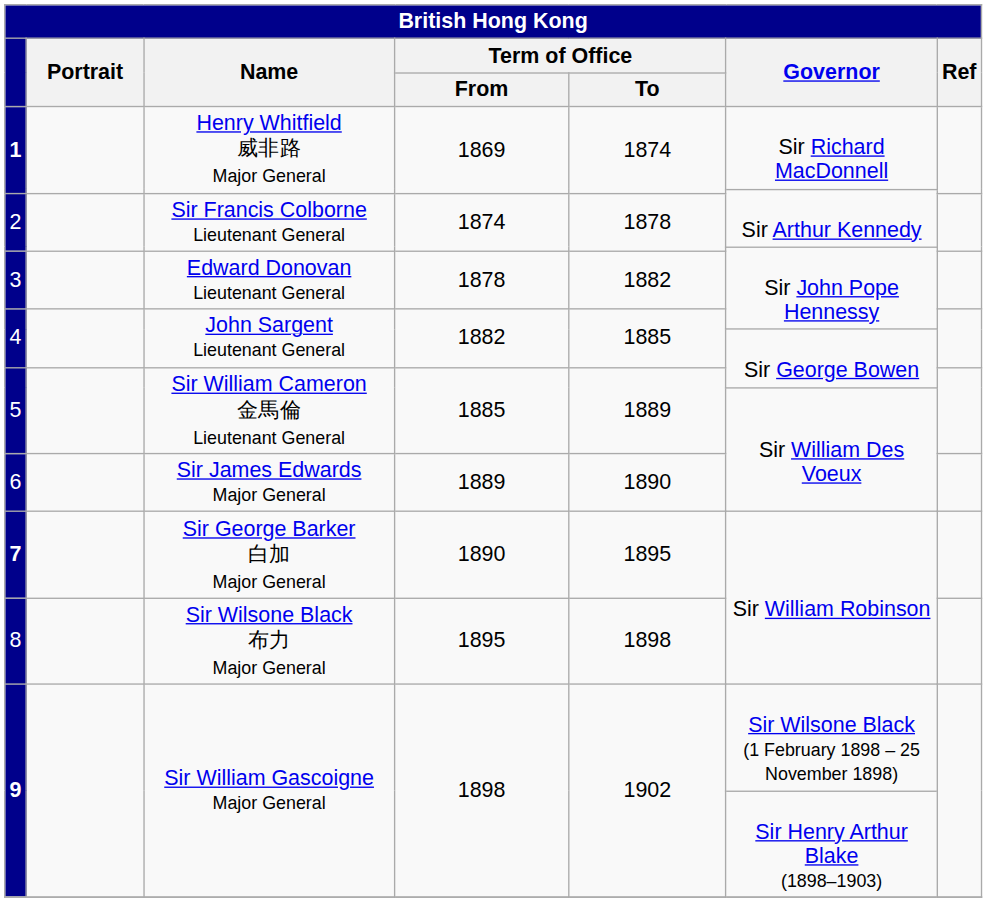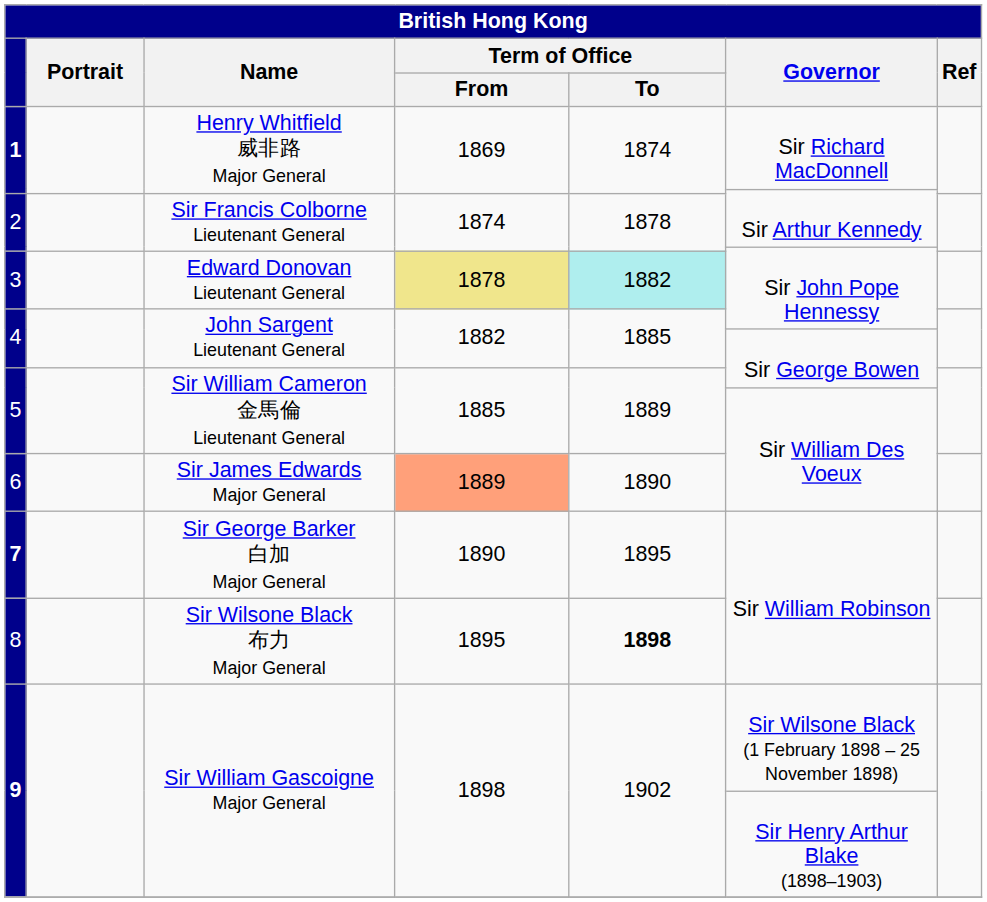(482, 279) no background -> (482, 279) khaki background
(647, 279) no background -> (647, 279) paleturquoise background
(482, 482) no background -> (482, 482) lightsalmon background
(647, 640) normal -> (647, 640) bold
